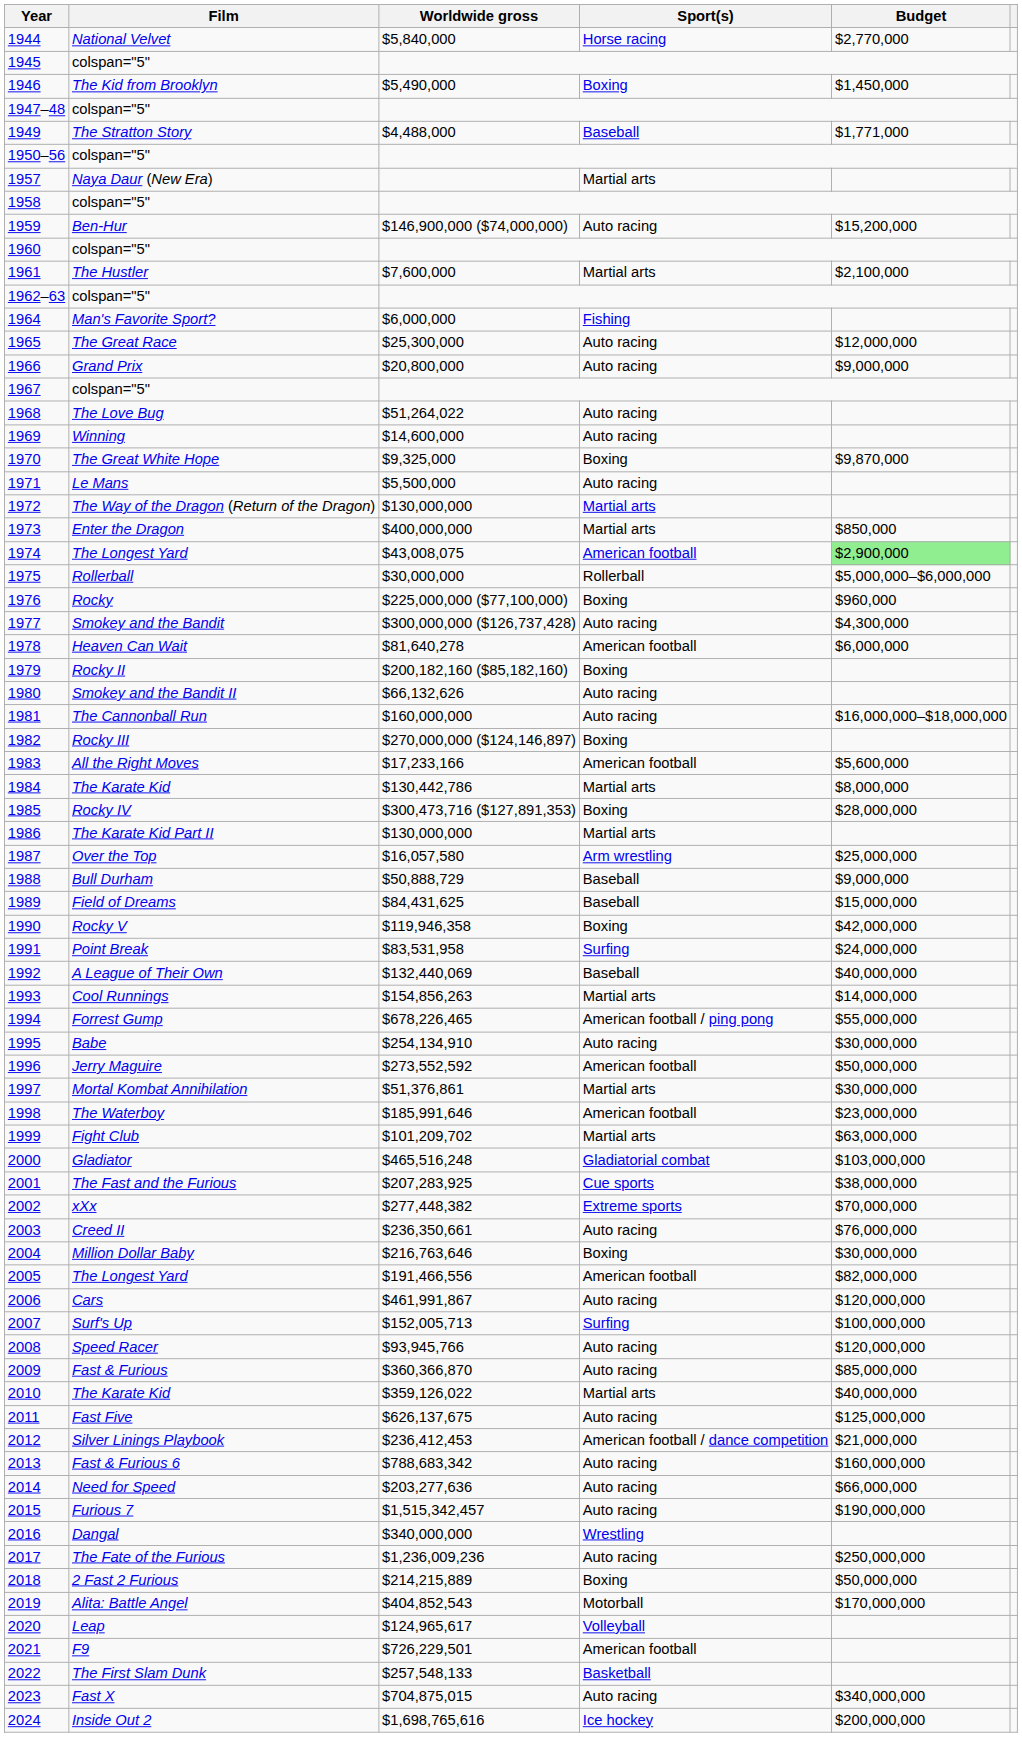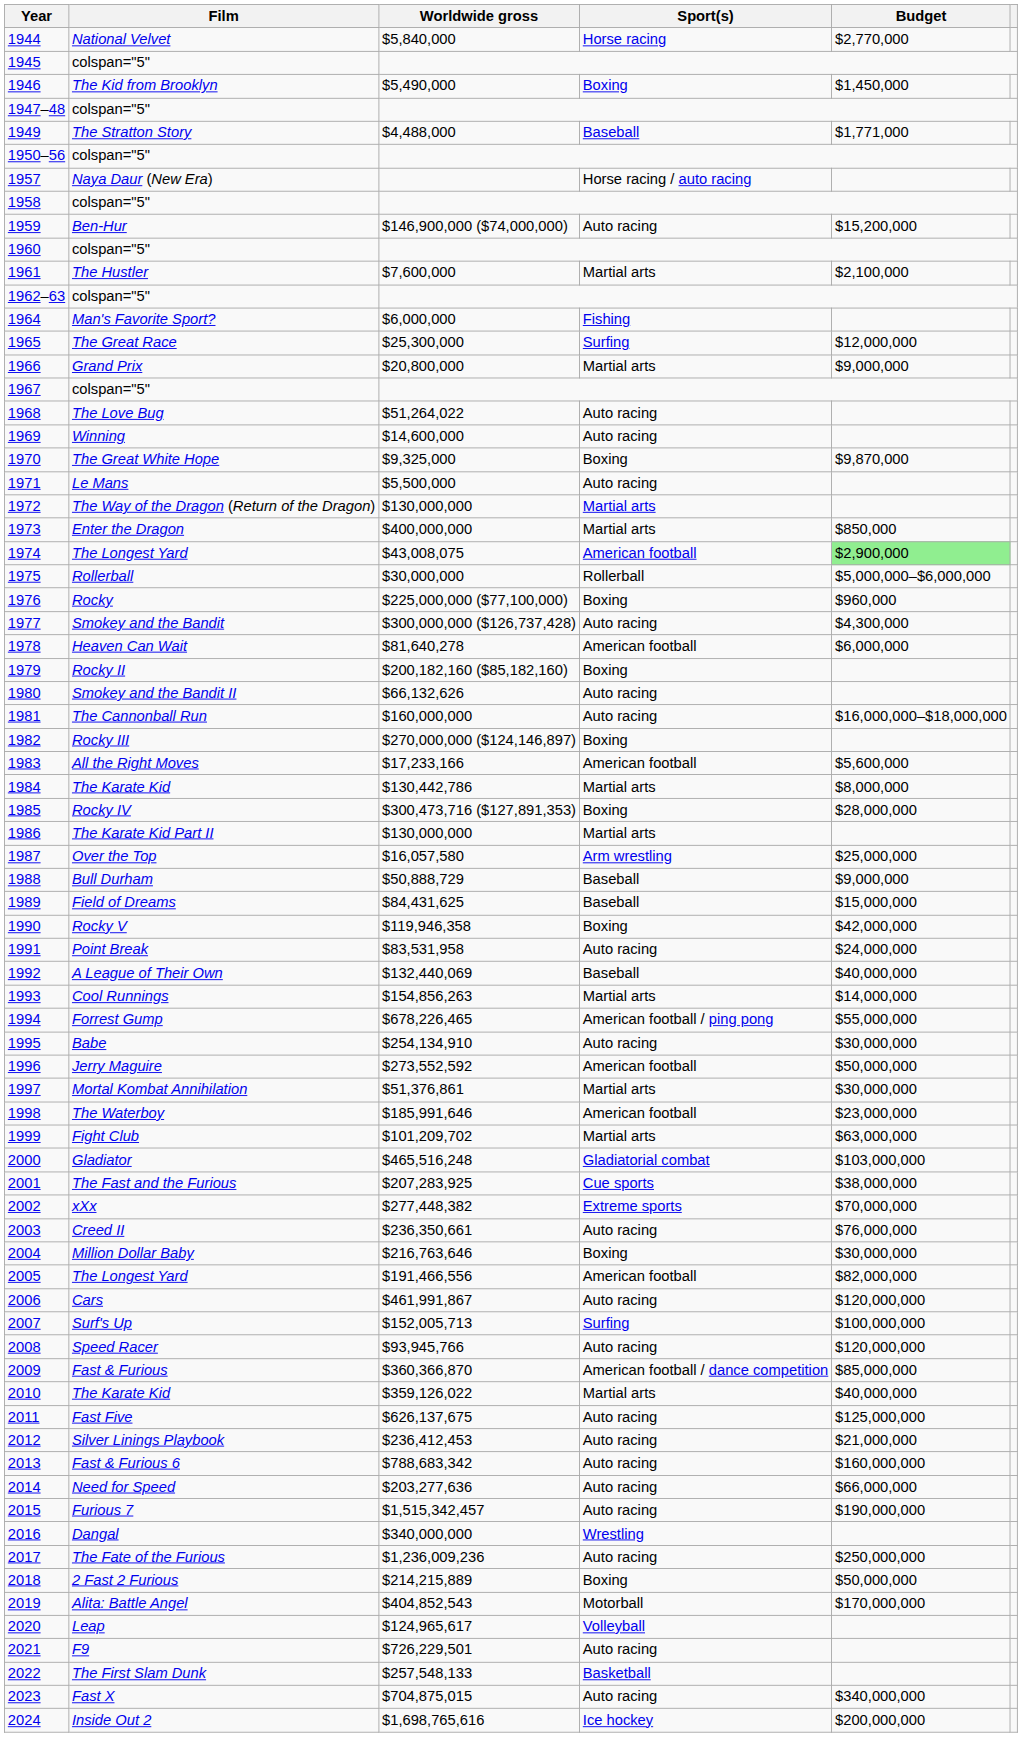(619, 179) Martial arts -> (667, 179) Horse racing / auto racing
(620, 343) Auto racing -> (606, 343) Surfing
(620, 366) Auto racing -> (619, 366) Martial arts
(606, 949) Surfing -> (620, 949) Auto racing
(620, 1370) Auto racing -> (706, 1370) American football / dance competition
(706, 1440) American football / dance competition -> (620, 1440) Auto racing
(640, 1650) American football -> (620, 1650) Auto racing
